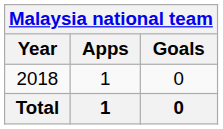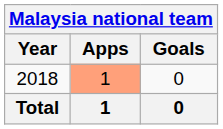(105, 78) no background -> (105, 78) lightsalmon background
